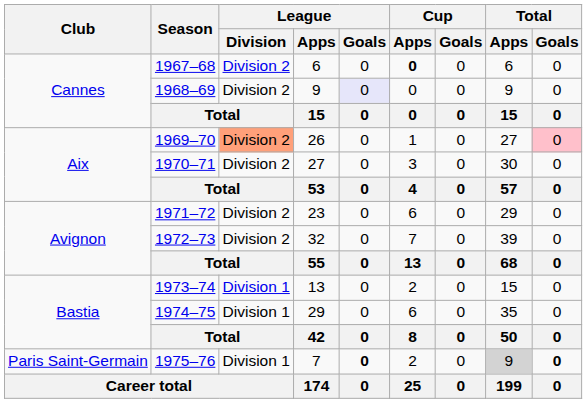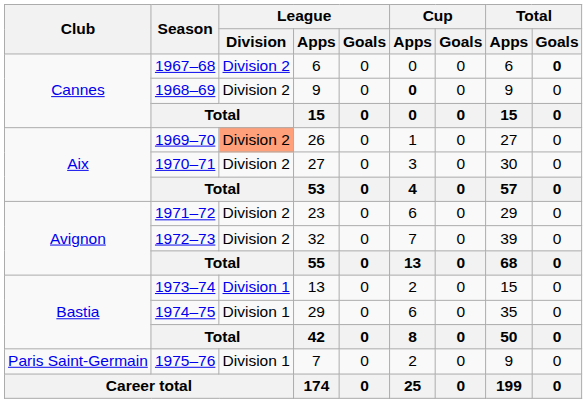(413, 66) bold -> (413, 66) normal
(557, 66) normal -> (557, 66) bold
(364, 90) lavender background -> (364, 90) no background
(413, 90) normal -> (413, 90) bold
(557, 139) pink background -> (557, 139) no background
(364, 361) bold -> (364, 361) normal
(509, 361) lightgrey background -> (509, 361) no background
(557, 361) bold -> (557, 361) normal
